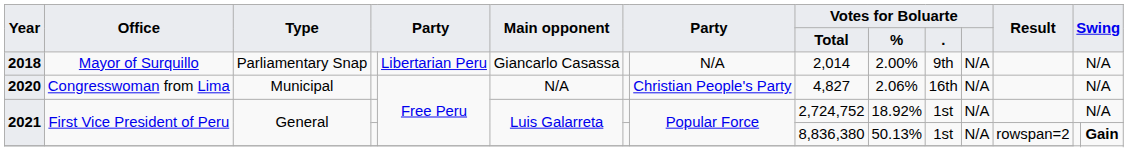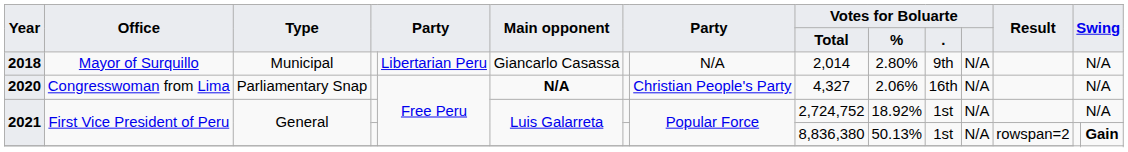(302, 63) Parliamentary Snap -> (302, 63) Municipal
(897, 63) 2.00% -> (897, 63) 2.80%
(302, 87) Municipal -> (302, 87) Parliamentary Snap
(557, 87) normal -> (557, 87) bold
(832, 87) 4,827 -> (832, 87) 4,327
